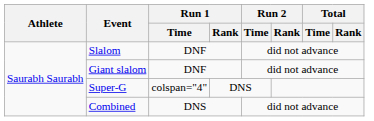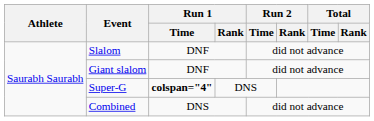(179, 88) normal -> (182, 88) bold
